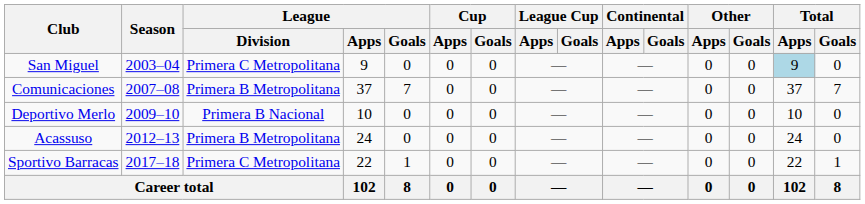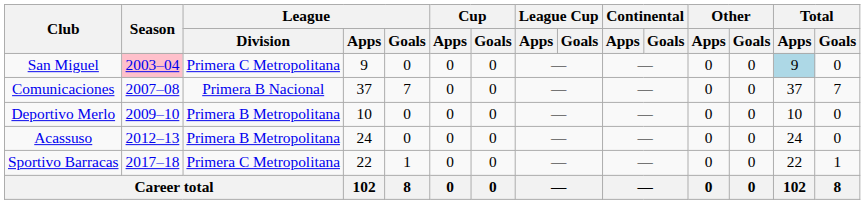(152, 65) no background -> (152, 65) pink background
(263, 89) Primera B Metropolitana -> (263, 89) Primera B Nacional
(263, 114) Primera B Nacional -> (263, 114) Primera B Metropolitana
